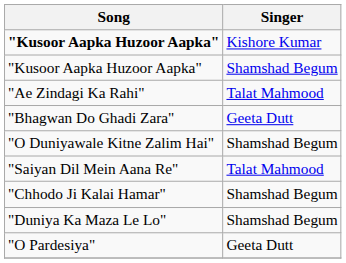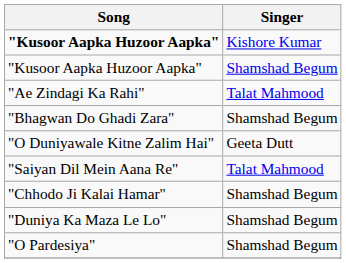(260, 118) Geeta Dutt -> (282, 118) Shamshad Begum
(282, 143) Shamshad Begum -> (260, 143) Geeta Dutt
(260, 245) Geeta Dutt -> (282, 245) Shamshad Begum
